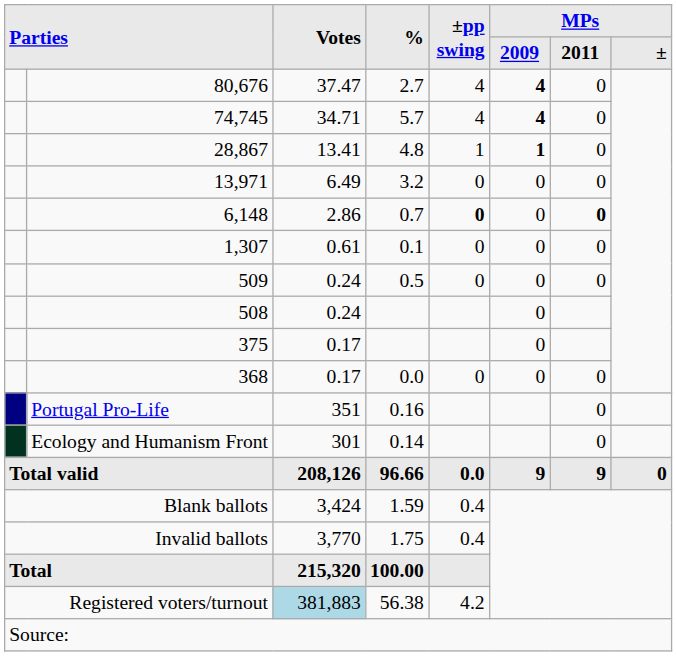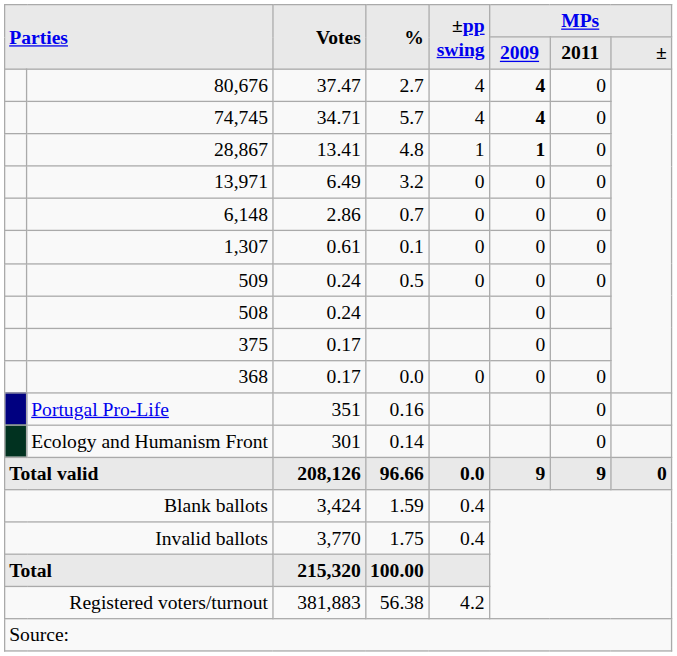(480, 214) bold -> (480, 214) normal
(601, 214) bold -> (601, 214) normal
(329, 602) lightblue background -> (329, 602) no background
